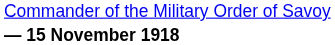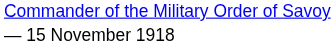(92, 35) bold -> (89, 35) normal
